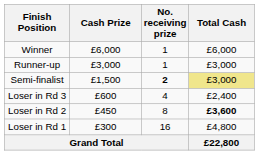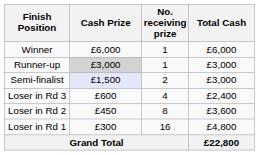(106, 65) no background -> (106, 65) lightgrey background
(106, 80) no background -> (106, 80) lavender background
(165, 80) bold -> (165, 80) normal
(222, 80) khaki background -> (222, 80) no background
(222, 111) bold -> (222, 111) normal
